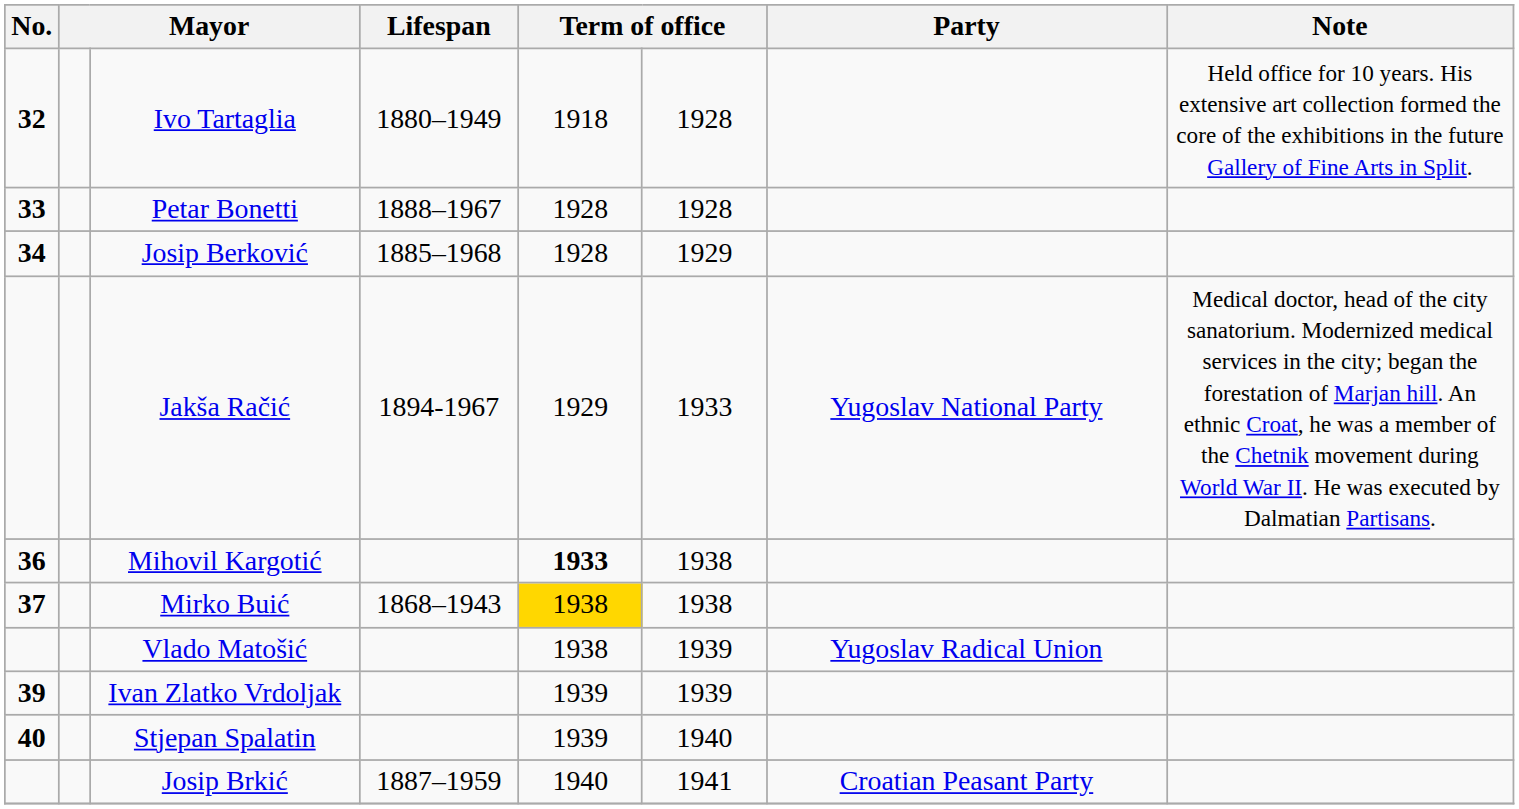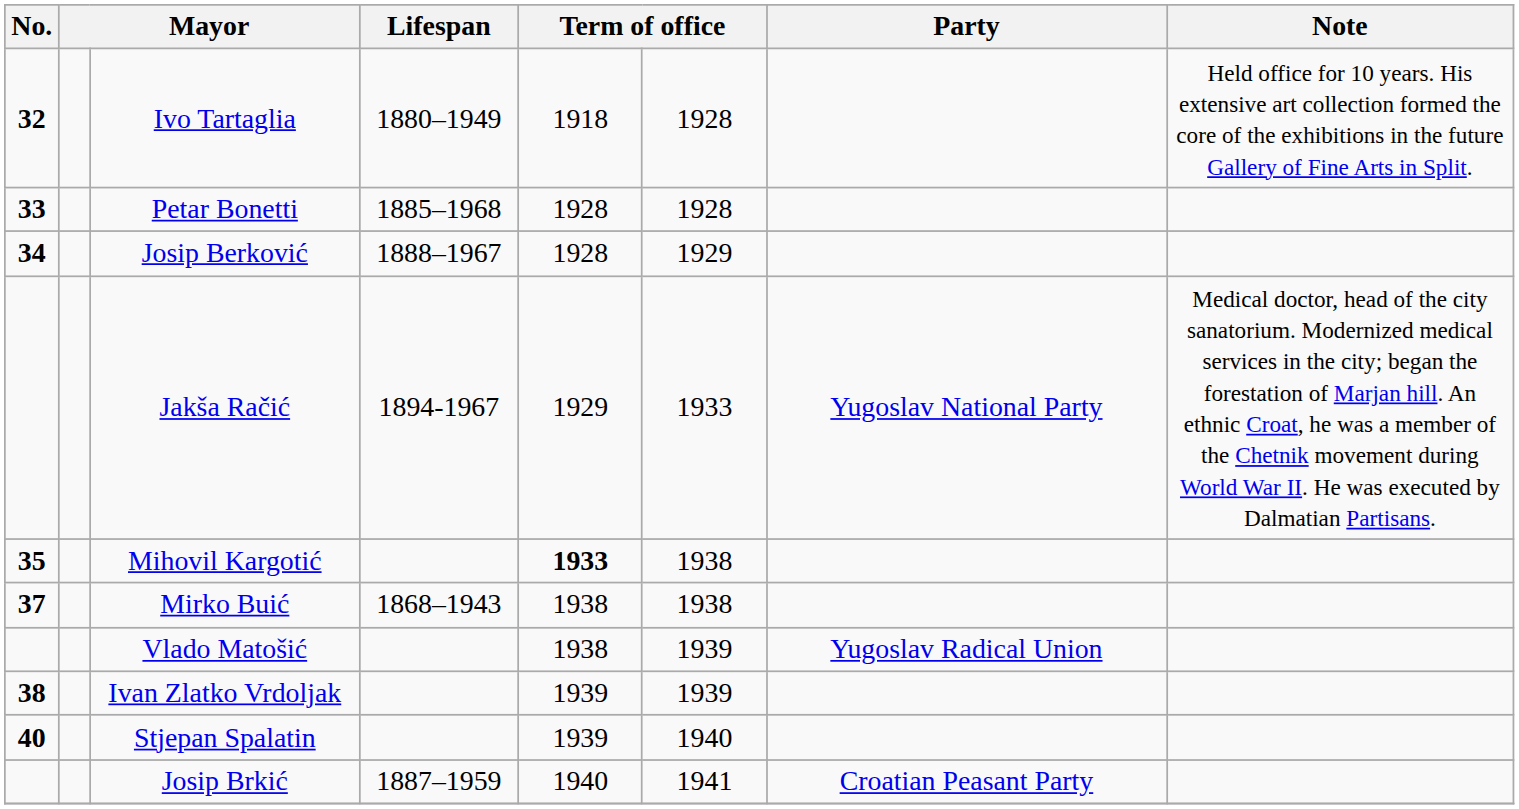(439, 208) 1888–1967 -> (439, 208) 1885–1968
(439, 252) 1885–1968 -> (439, 252) 1888–1967
(32, 560) 36 -> (32, 560) 35
(580, 604) gold background -> (580, 604) no background
(32, 692) 39 -> (32, 692) 38
